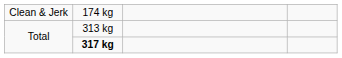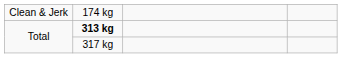(98, 28) normal -> (98, 28) bold
(98, 45) bold -> (98, 45) normal
